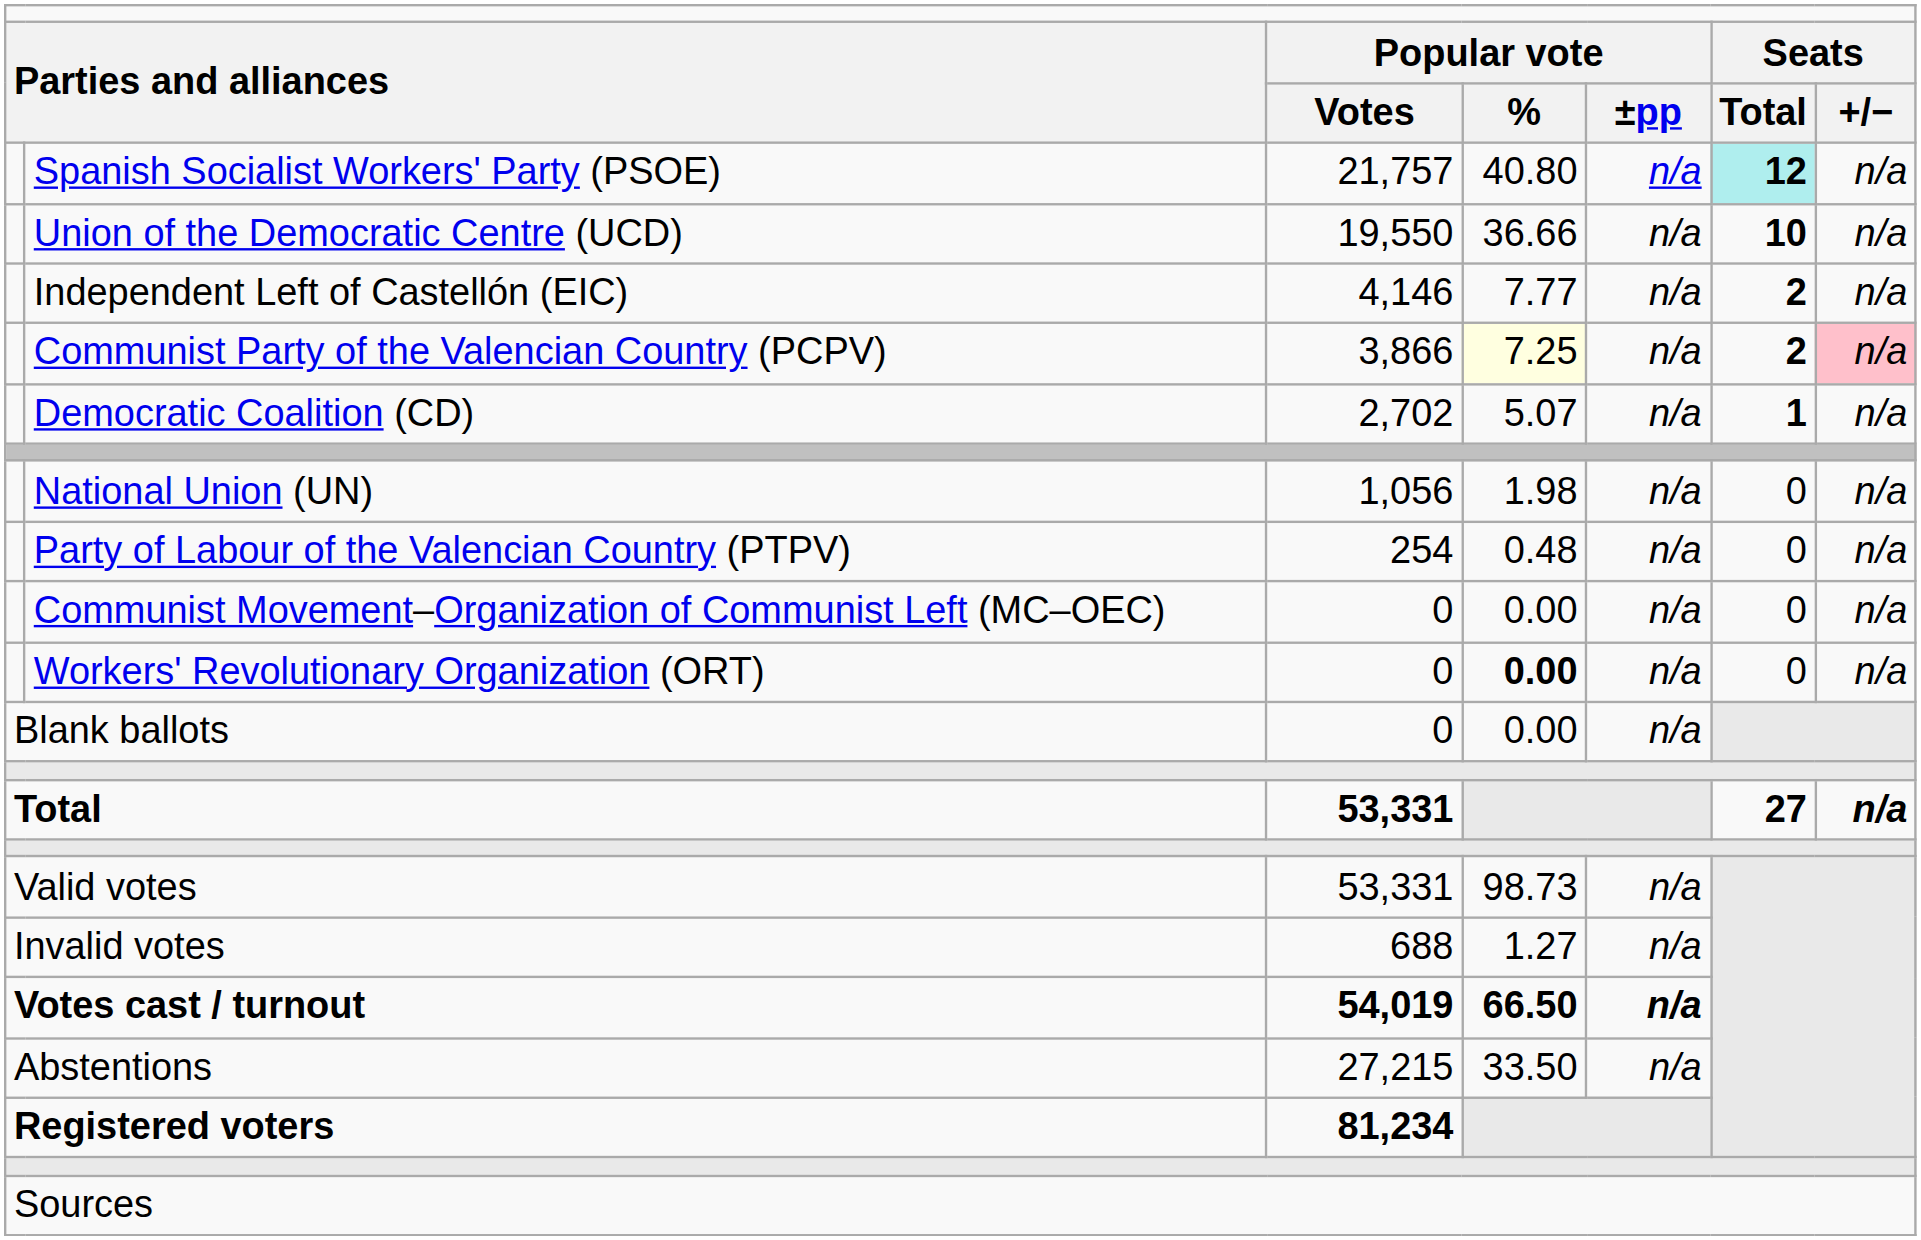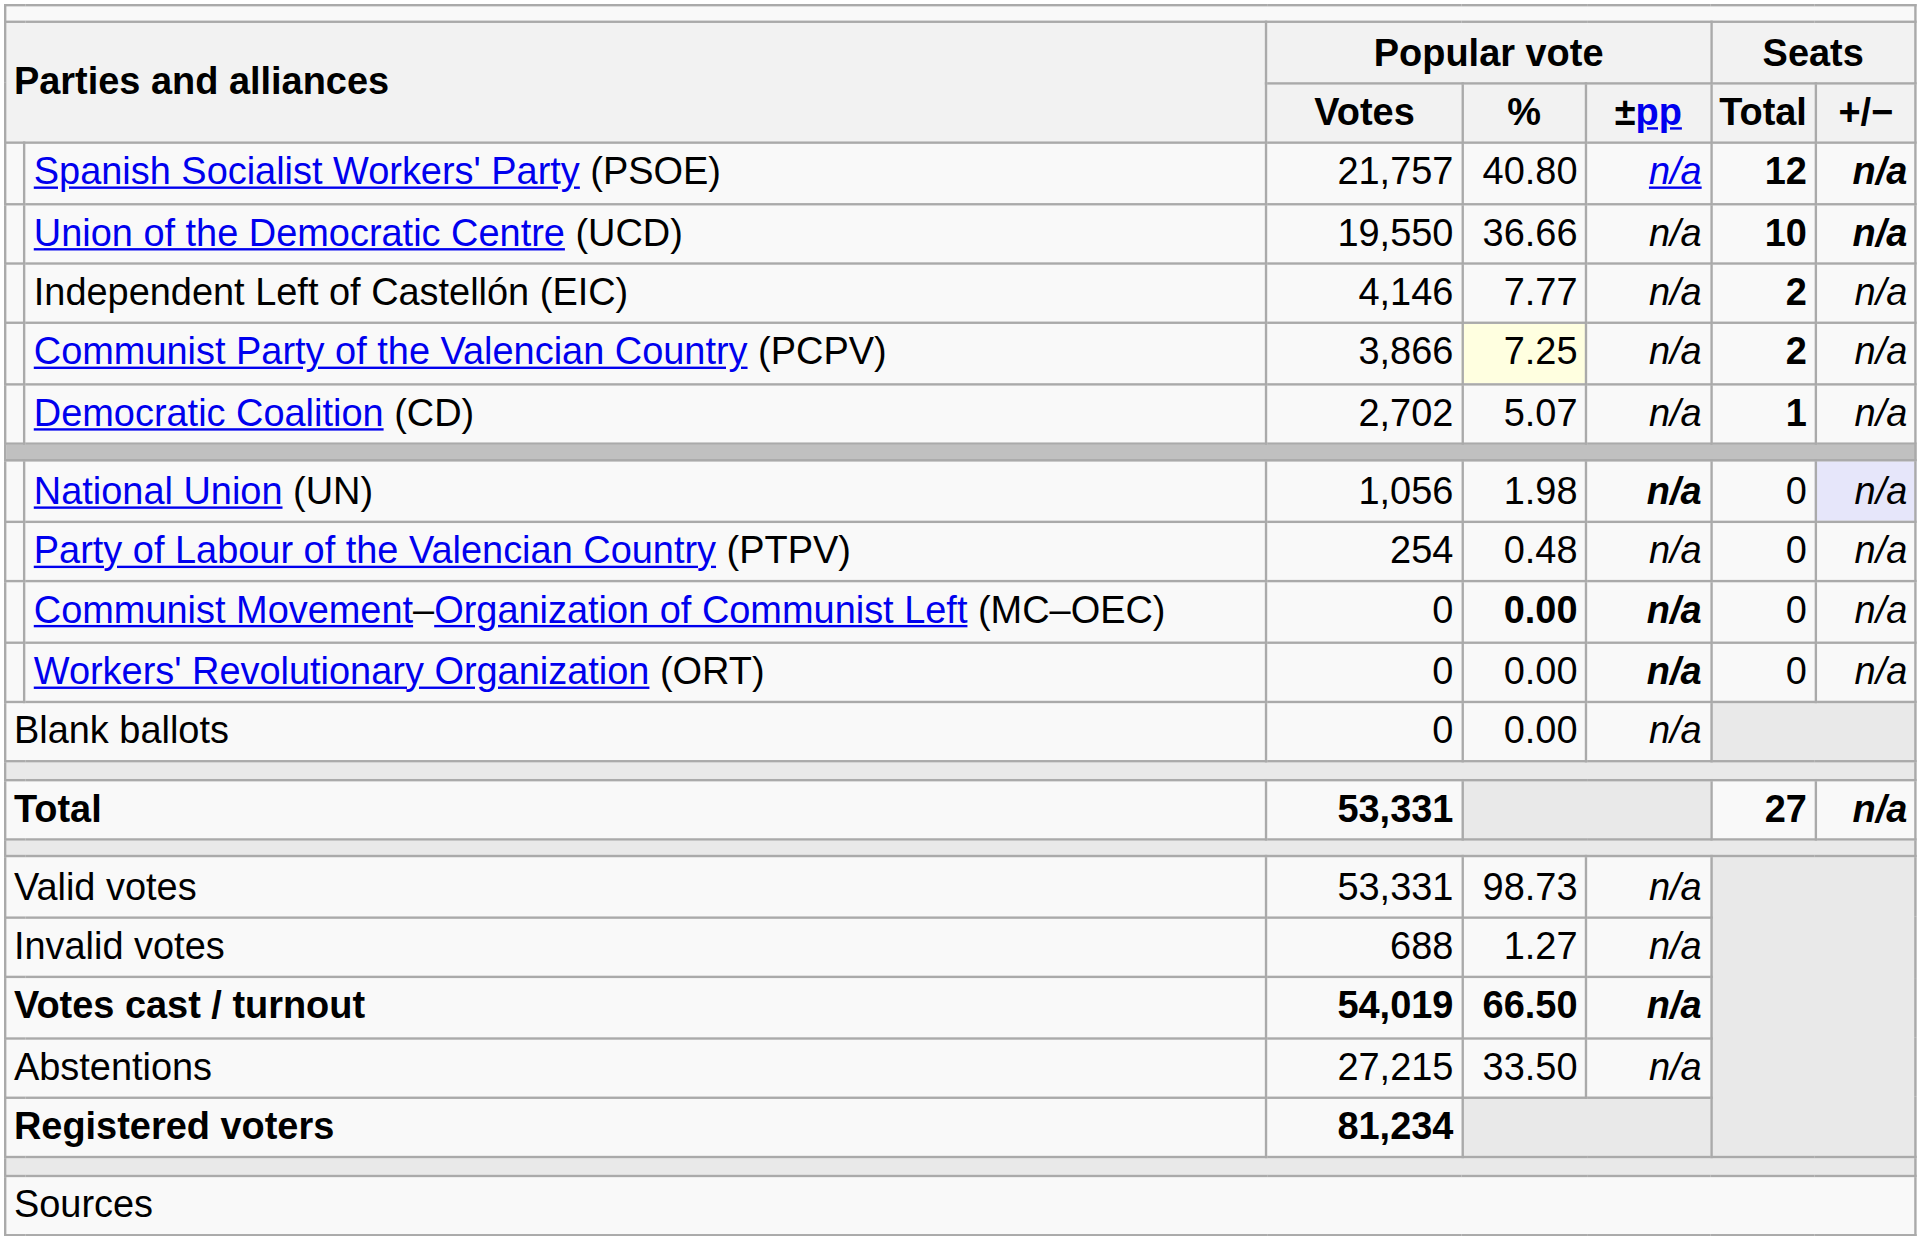(1786, 172) paleturquoise background -> (1786, 172) no background
(1881, 172) normal -> (1880, 172) bold
(1881, 232) normal -> (1880, 232) bold
(1881, 352) pink background -> (1881, 352) no background
(1675, 490) normal -> (1674, 490) bold
(1881, 490) no background -> (1881, 490) lavender background
(1541, 610) normal -> (1541, 610) bold
(1675, 610) normal -> (1674, 610) bold
(1541, 670) bold -> (1541, 670) normal
(1675, 670) normal -> (1674, 670) bold
